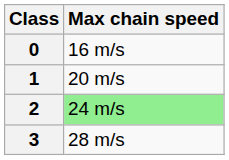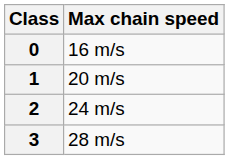(96, 109) lightgreen background -> (96, 109) no background
